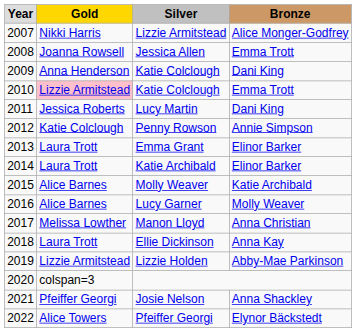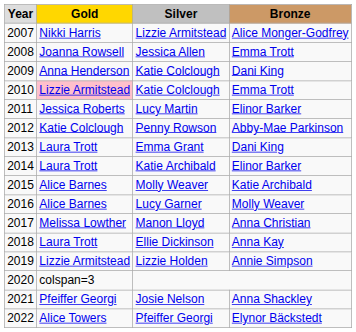(258, 109) Dani King -> (267, 109) Elinor Barker
(272, 128) Annie Simpson -> (288, 128) Abby-Mae Parkinson
(267, 147) Elinor Barker -> (258, 147) Dani King
(288, 261) Abby-Mae Parkinson -> (272, 261) Annie Simpson
